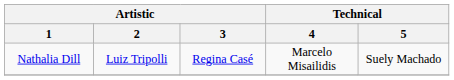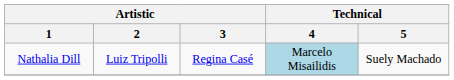(312, 59) no background -> (312, 59) lightblue background
